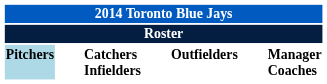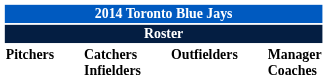(30, 54) lightblue background -> (30, 54) no background
